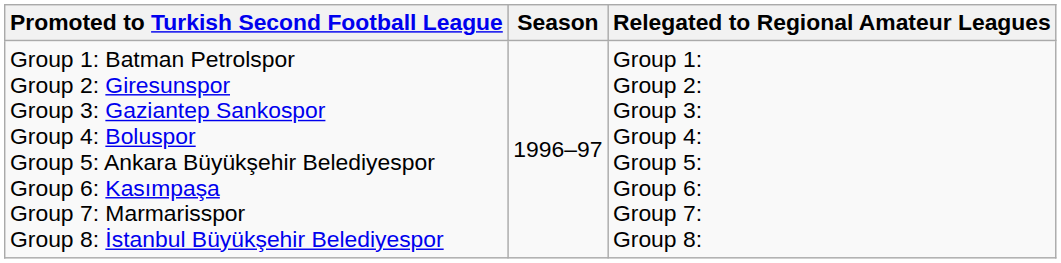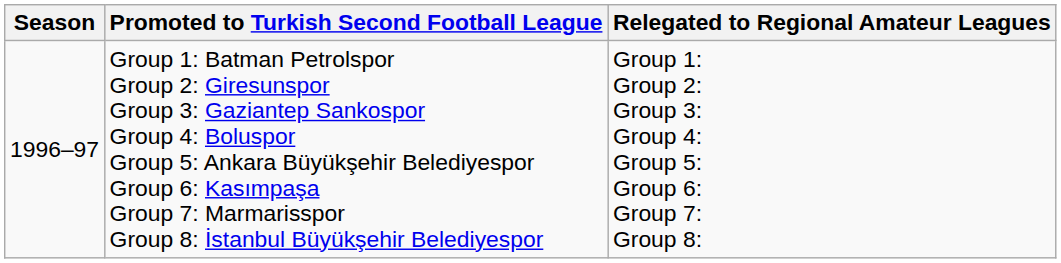columns swapped: (558, 22) <-> (256, 22)
